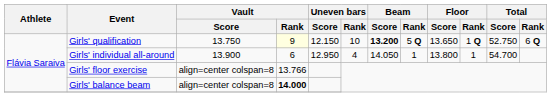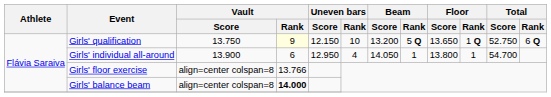(384, 41) bold -> (384, 41) normal
